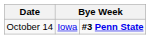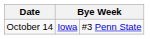(113, 27) bold -> (112, 27) normal
